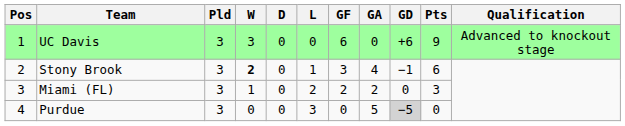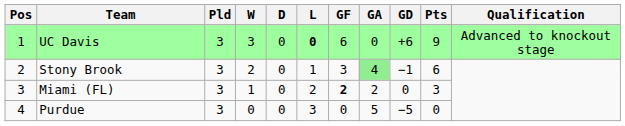(313, 42) normal -> (313, 42) bold
(251, 70) bold -> (251, 70) normal
(375, 70) no background -> (375, 70) lightgreen background
(344, 90) normal -> (344, 90) bold
(405, 110) lightgrey background -> (405, 110) no background
